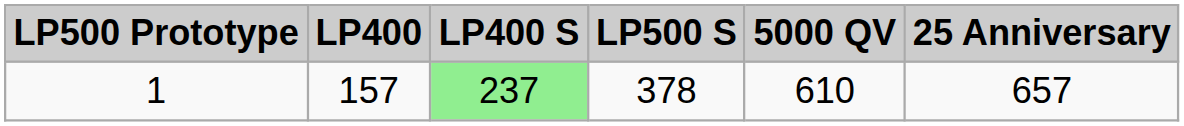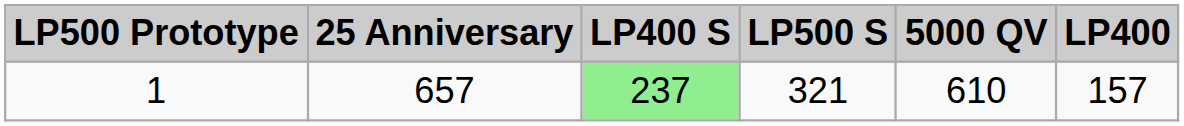columns swapped: (369, 33) <-> (1042, 33)
(666, 90) 378 -> (818, 90) 321
